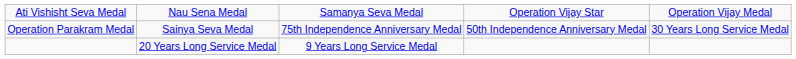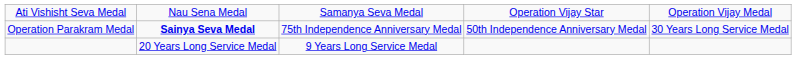(208, 29) normal -> (208, 29) bold
